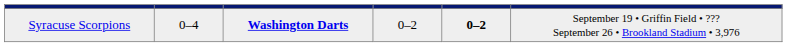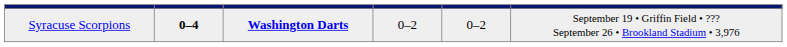(189, 25) normal -> (189, 25) bold
(476, 25) bold -> (476, 25) normal
